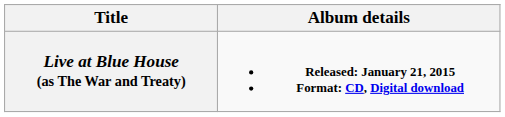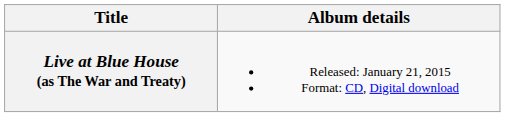(359, 80) bold -> (359, 80) normal
